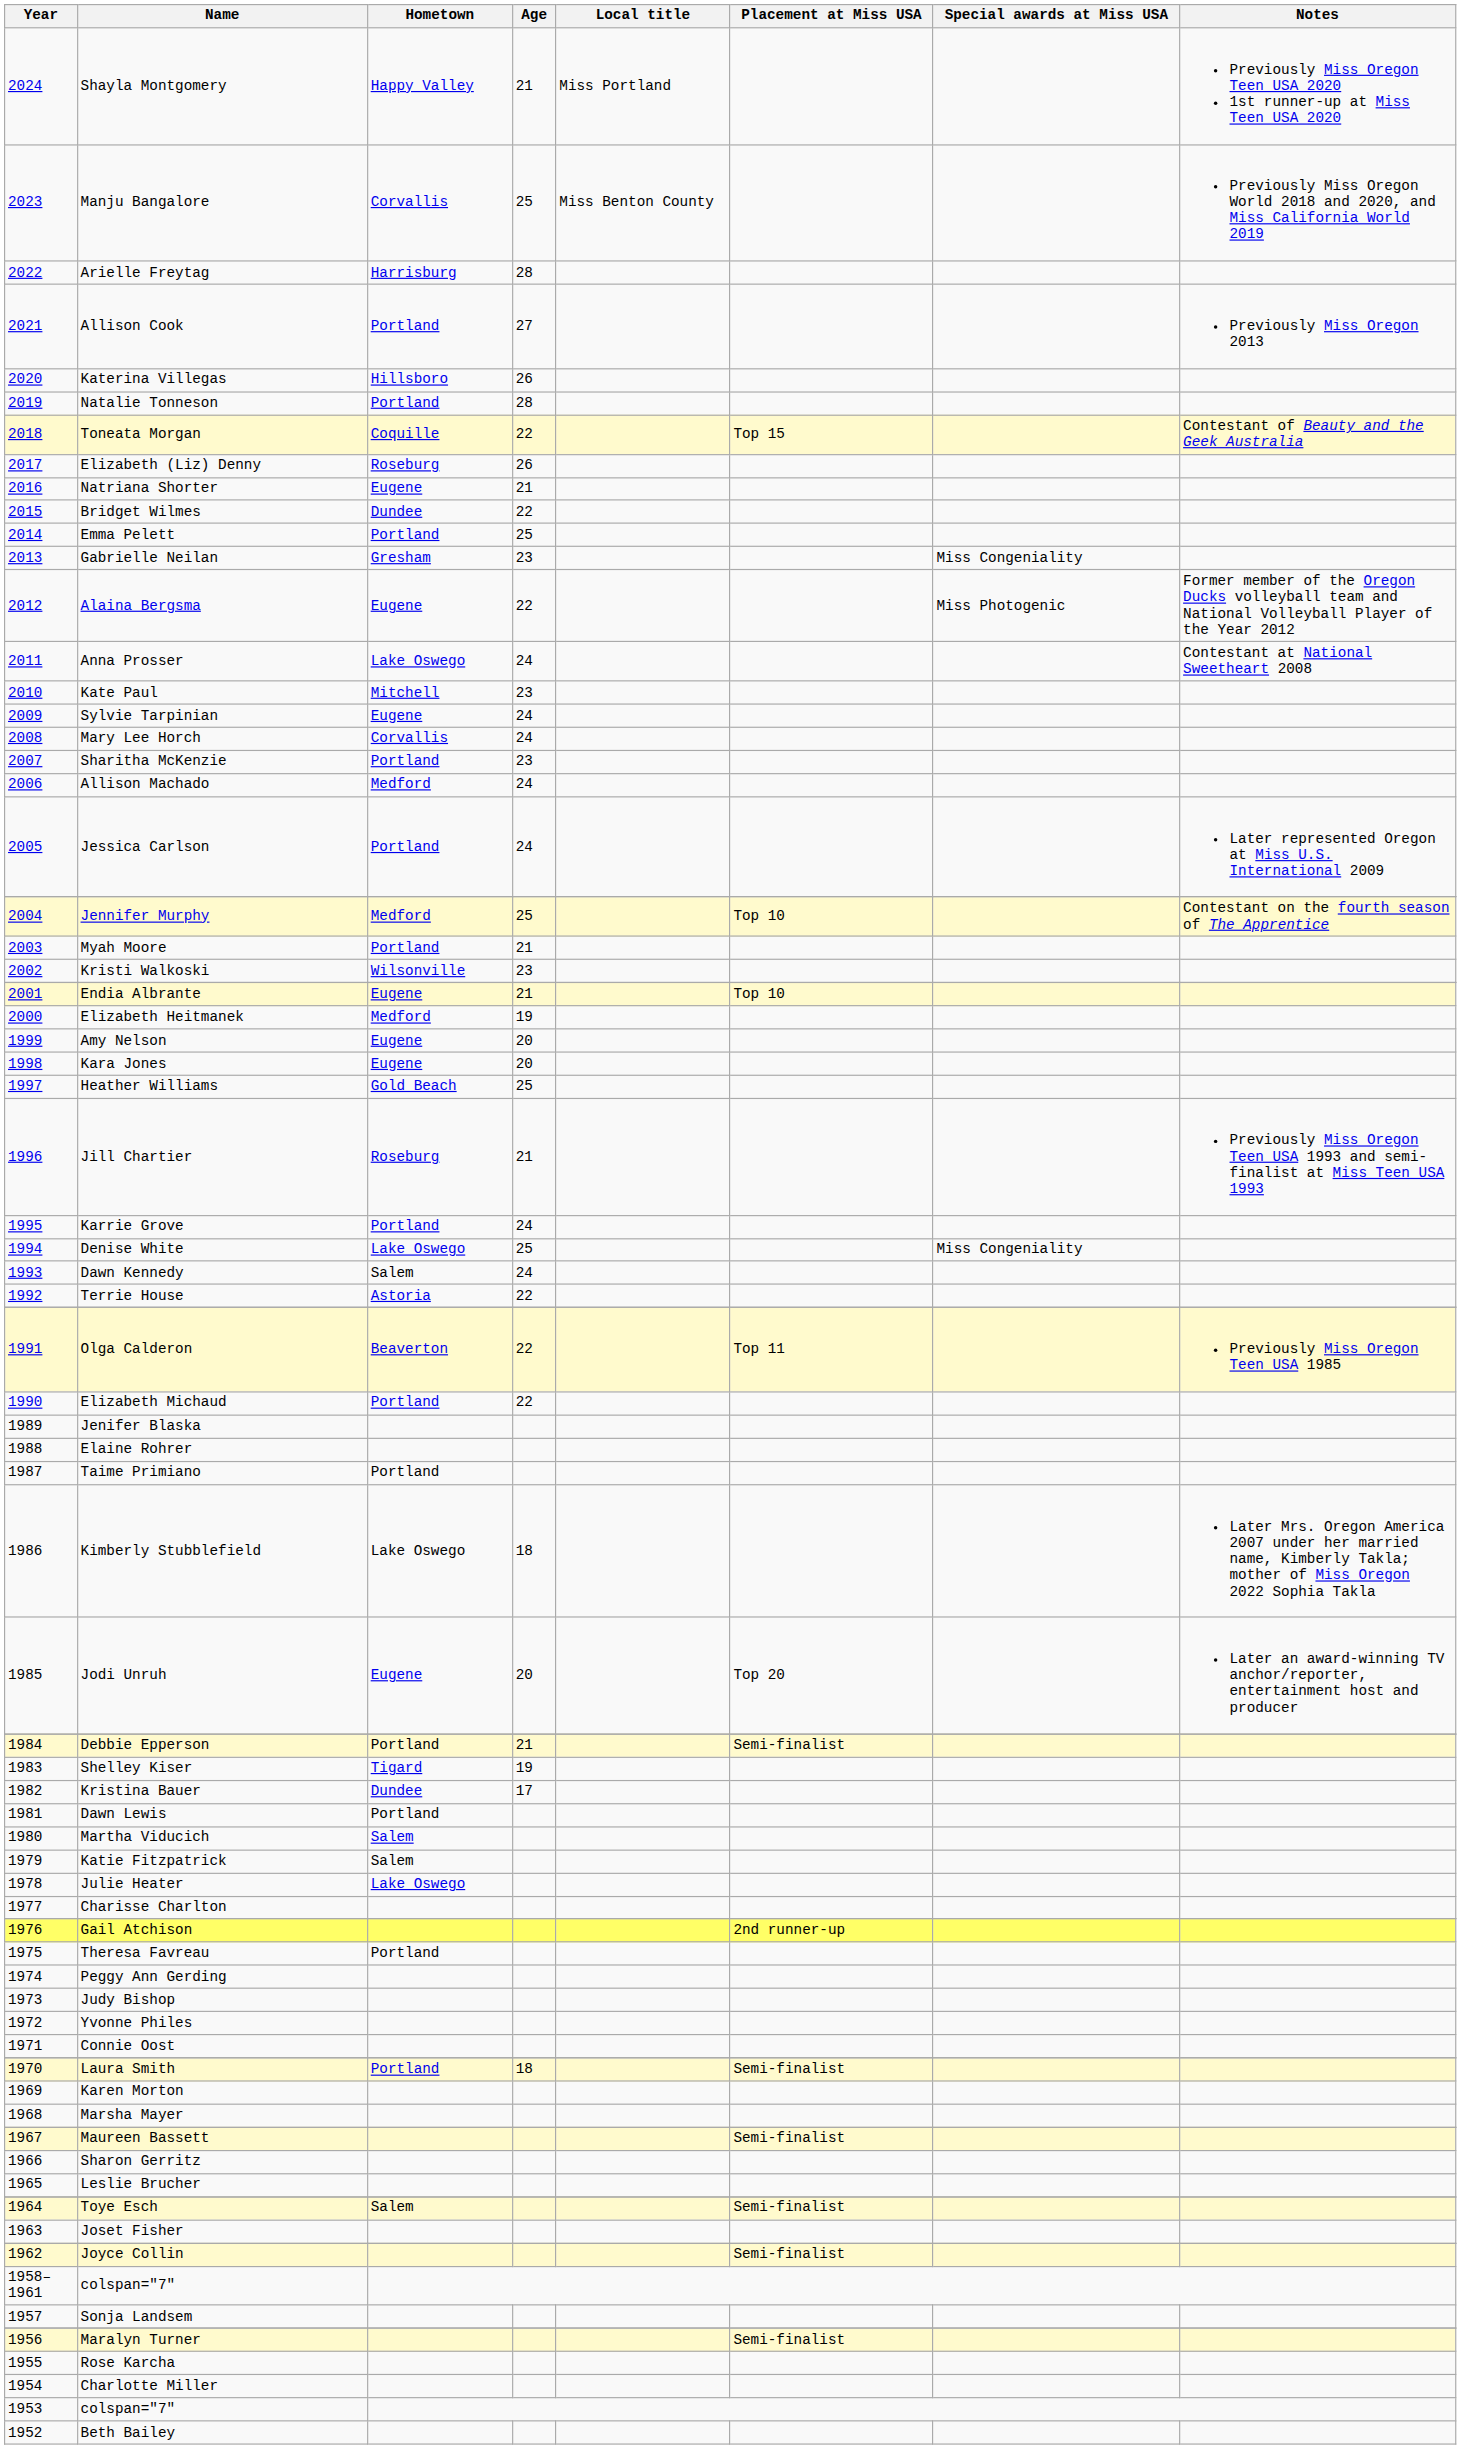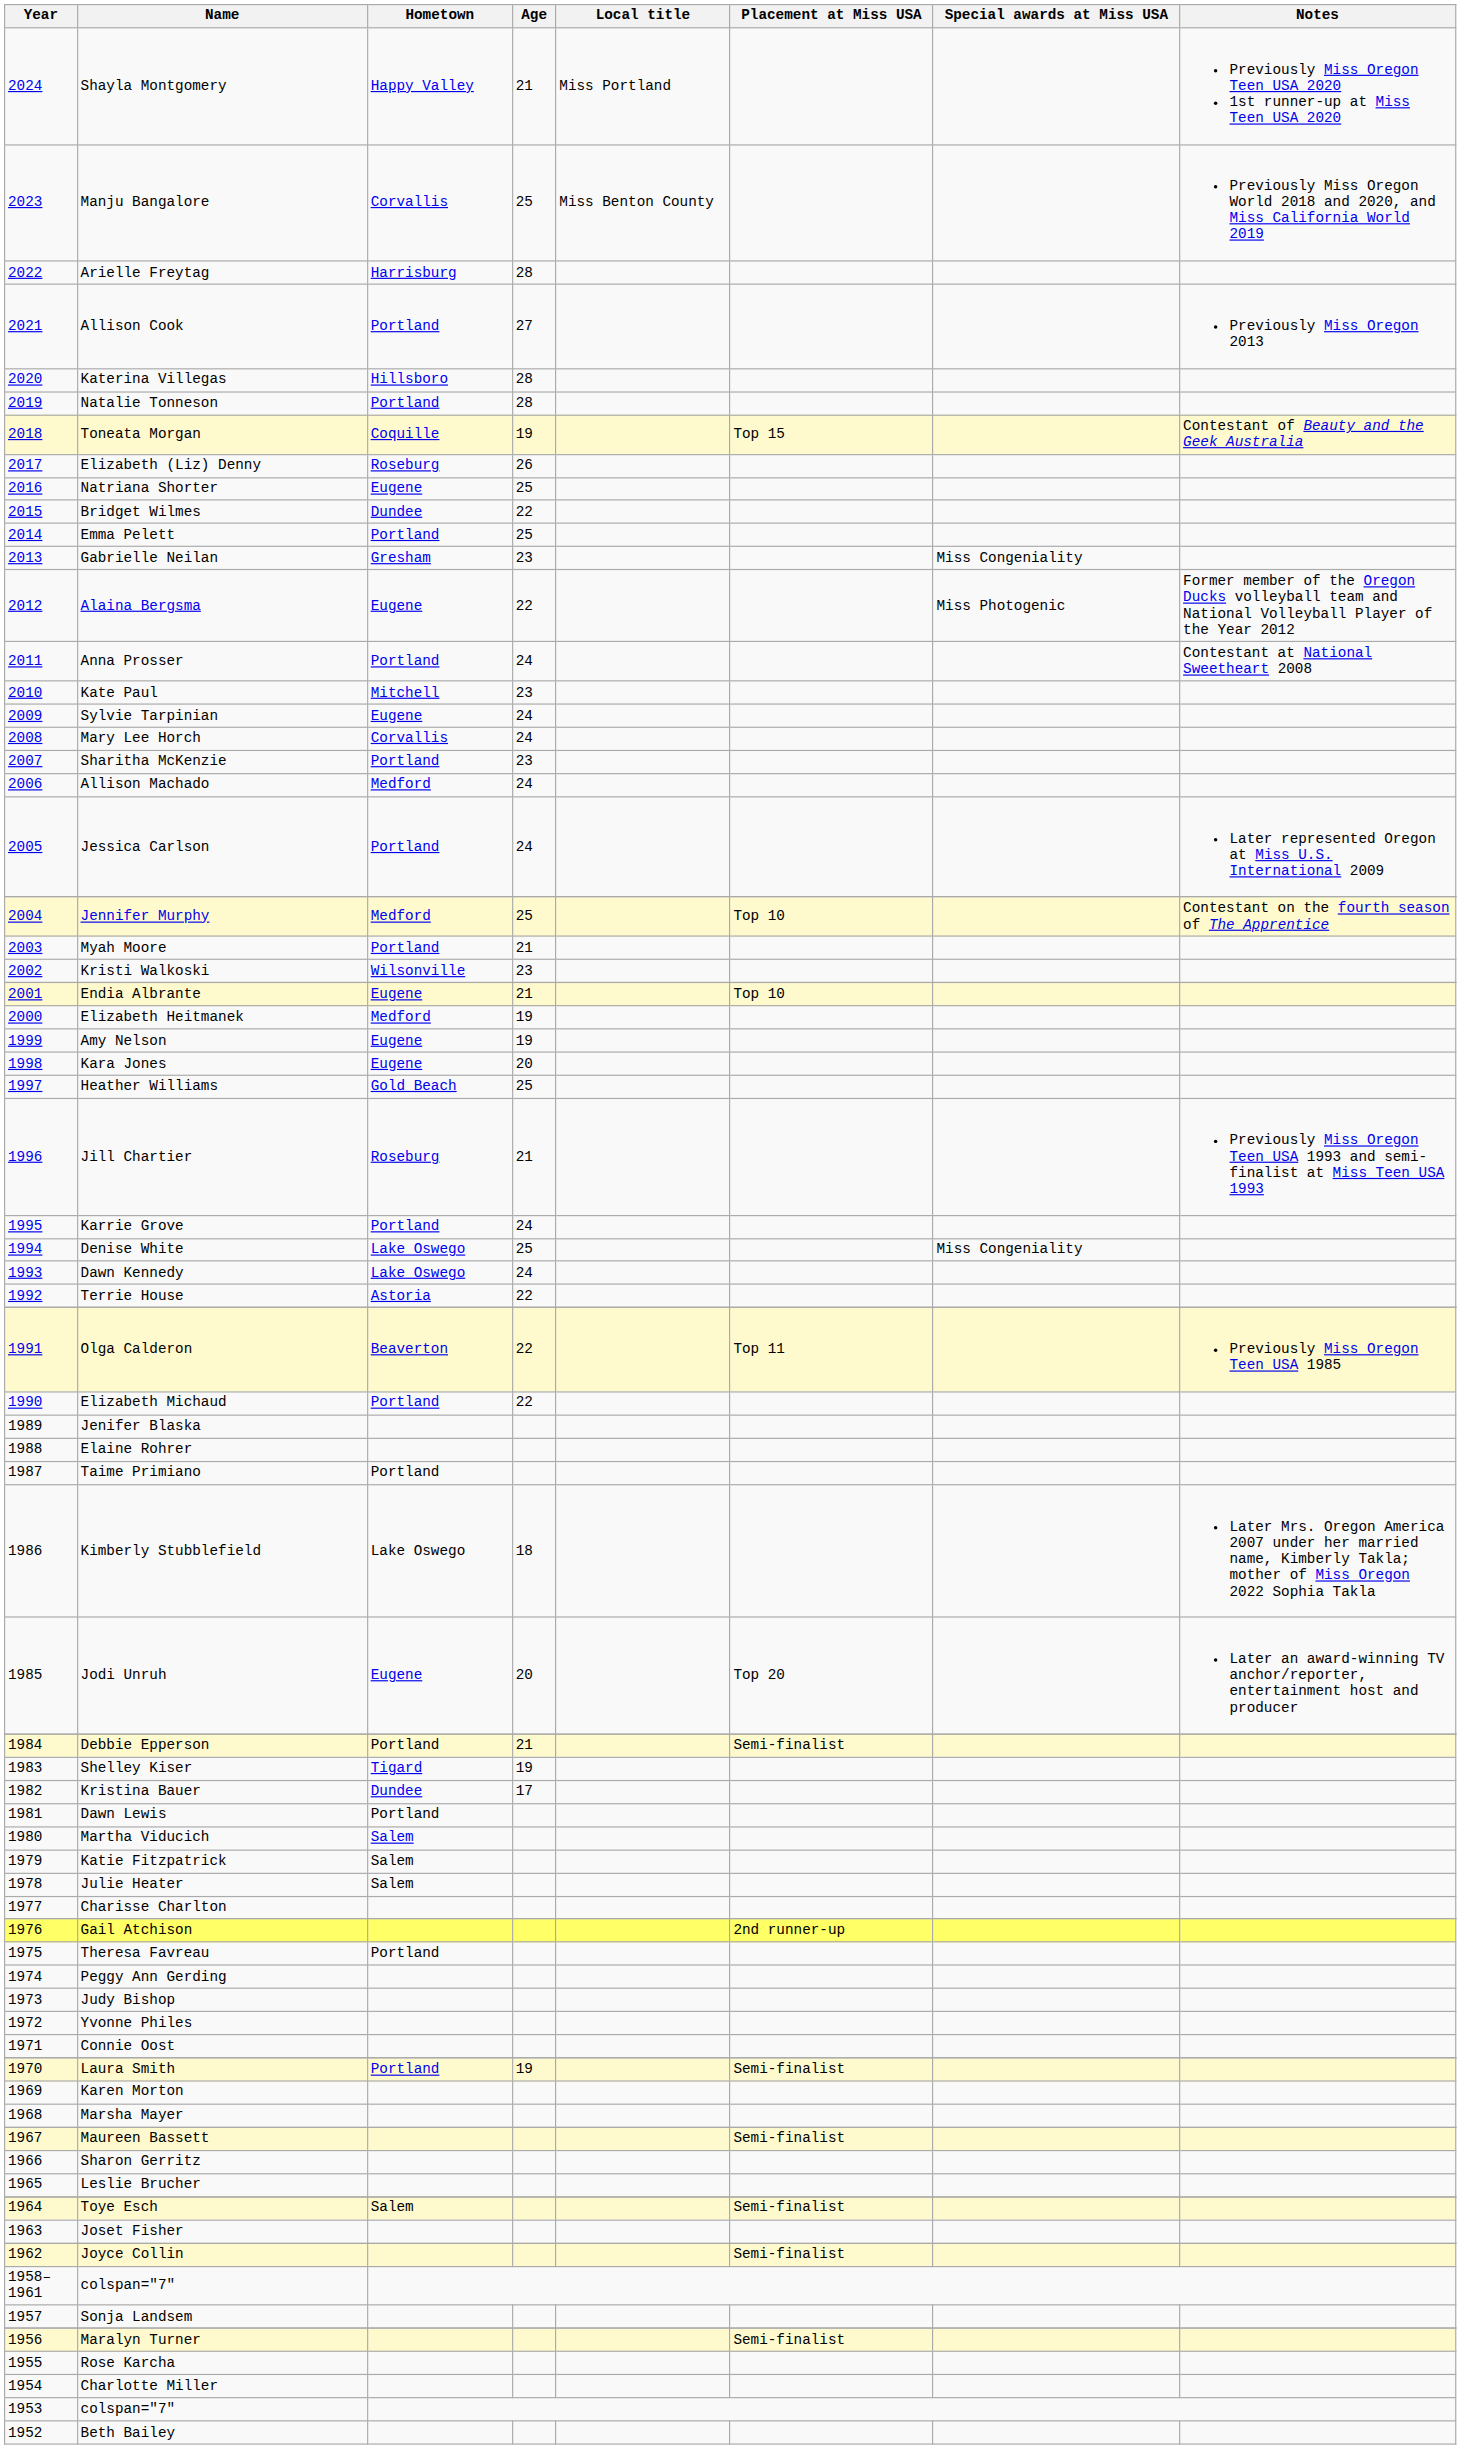(524, 380) 26 -> (524, 380) 28
(524, 435) 22 -> (524, 435) 19
(524, 489) 21 -> (524, 489) 25
(418, 662) Lake Oswego -> (405, 662) Portland
(524, 1041) 20 -> (524, 1041) 19
(392, 1273) Salem -> (418, 1273) Lake Oswego
(418, 1885) Lake Oswego -> (392, 1885) Salem
(524, 2070) 18 -> (524, 2070) 19
